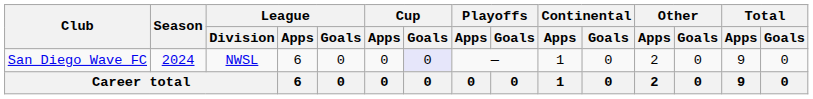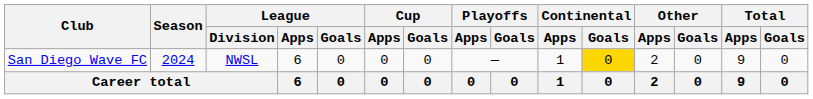(428, 60) lavender background -> (428, 60) no background
(608, 60) no background -> (608, 60) gold background
